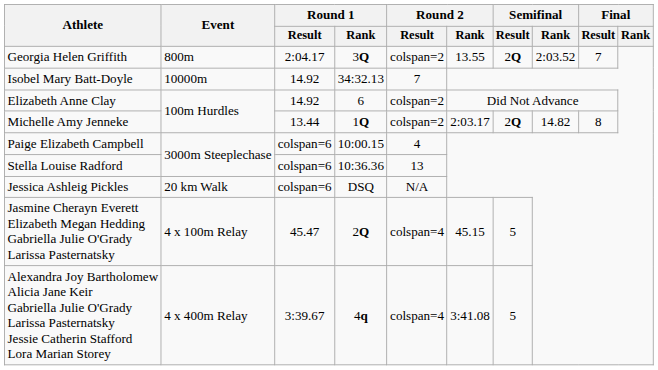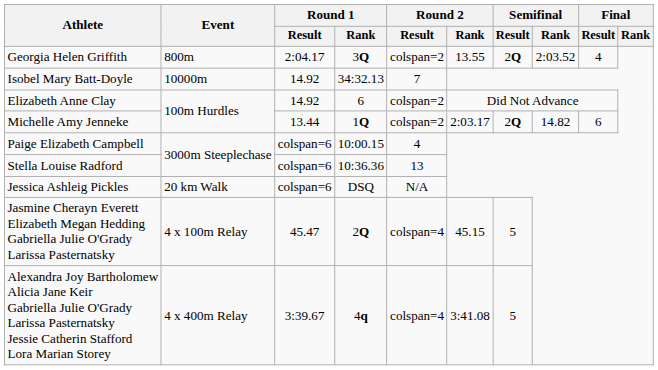(598, 57) 7 -> (598, 57) 4
(598, 122) 8 -> (598, 122) 6
